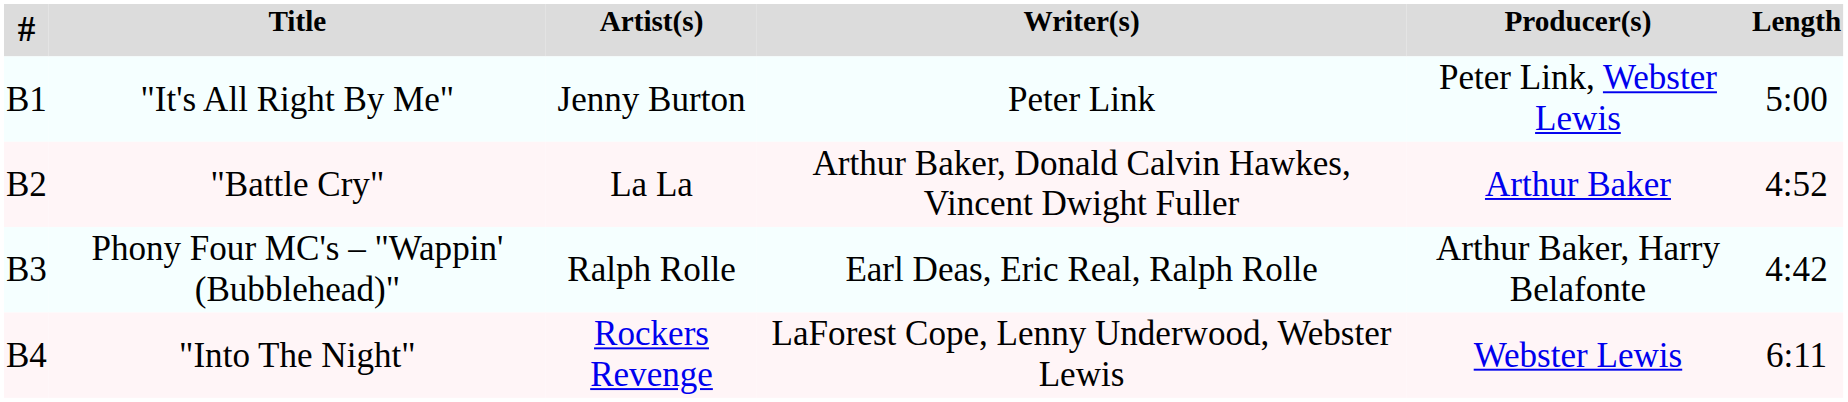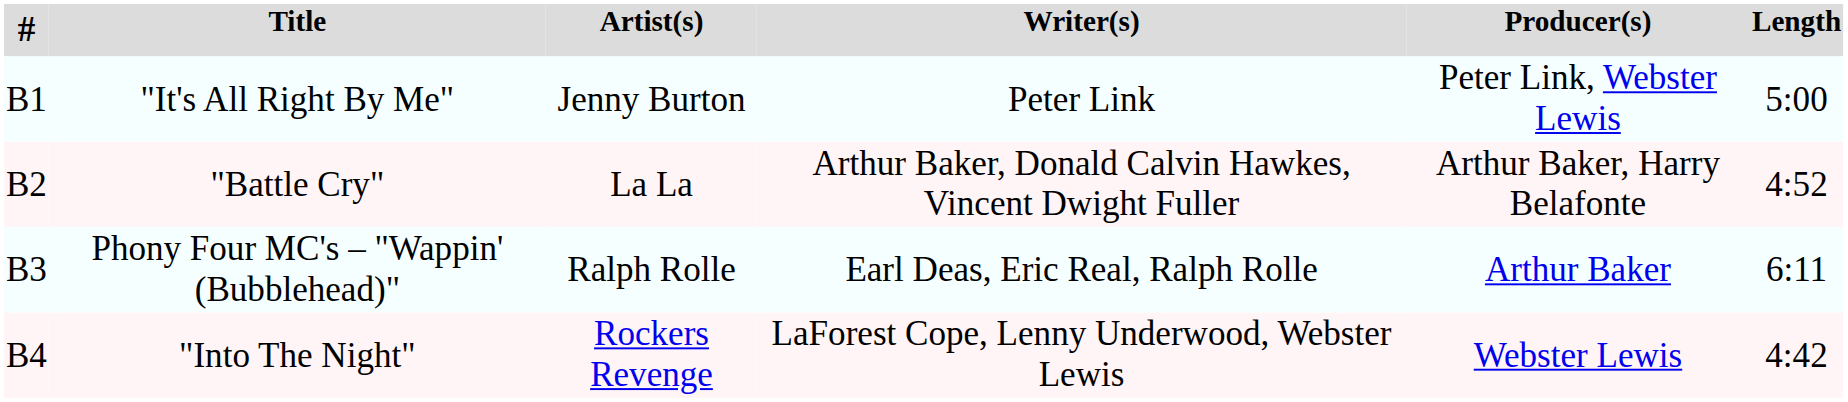(1578, 183) Arthur Baker -> (1578, 183) Arthur Baker, Harry Belafonte
(1578, 269) Arthur Baker, Harry Belafonte -> (1578, 269) Arthur Baker
(1797, 269) 4:42 -> (1797, 269) 6:11
(1797, 354) 6:11 -> (1797, 354) 4:42
